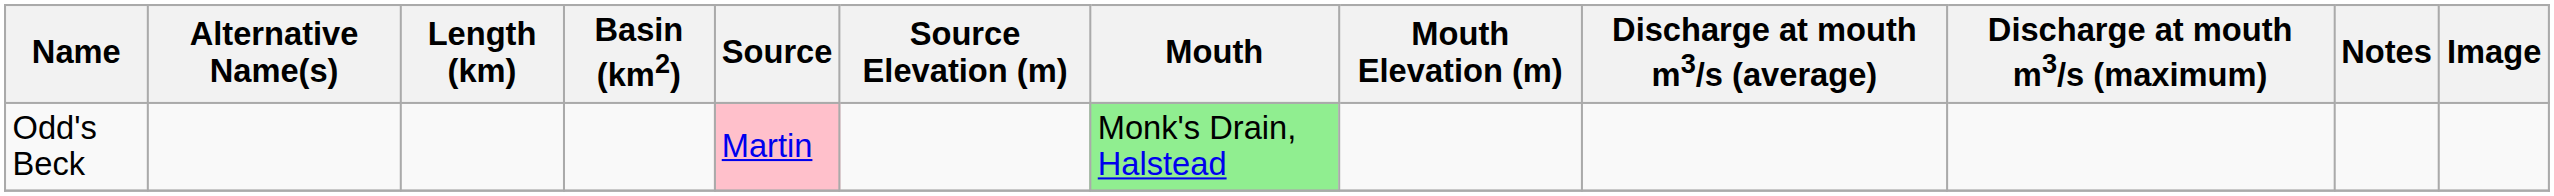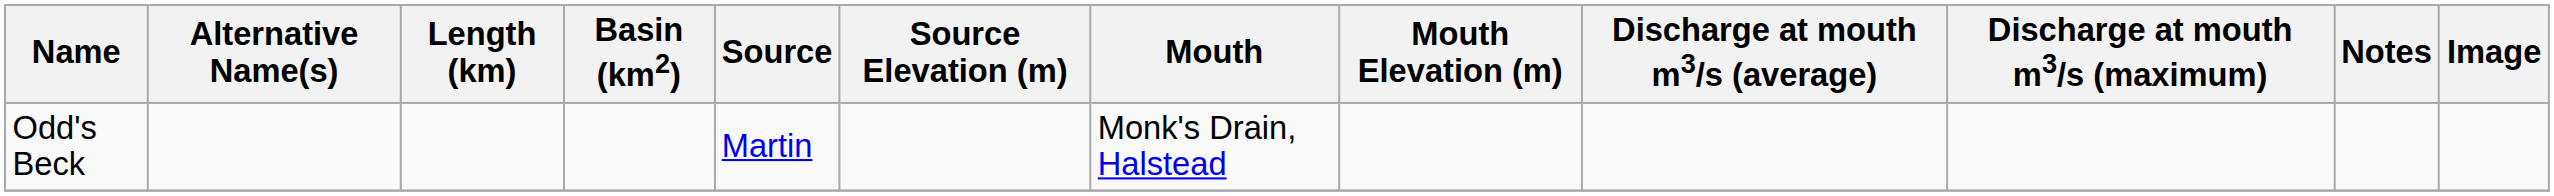(767, 146) pink background -> (767, 146) no background
(1197, 146) lightgreen background -> (1197, 146) no background
